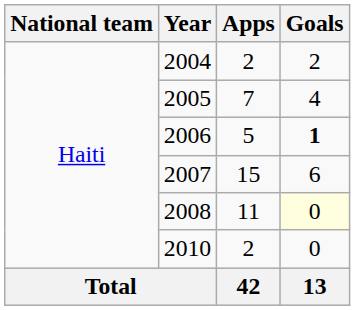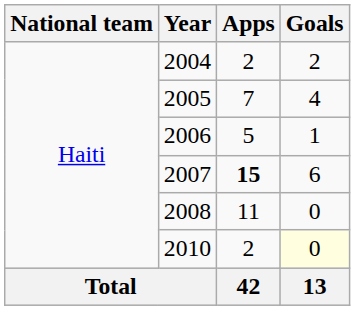(315, 135) bold -> (315, 135) normal
(248, 173) normal -> (248, 173) bold
(315, 211) lightyellow background -> (315, 211) no background
(315, 248) no background -> (315, 248) lightyellow background
